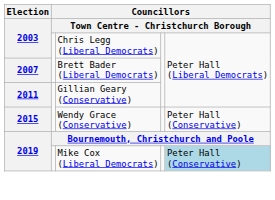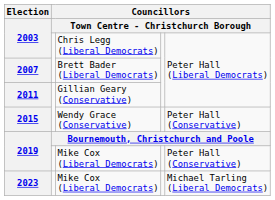(204, 158) lightblue background -> (204, 158) no background
+ row: (28, 183)
